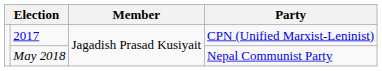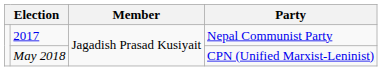(291, 35) CPN (Unified Marxist-Leninist) -> (270, 35) Nepal Communist Party
(270, 55) Nepal Communist Party -> (291, 55) CPN (Unified Marxist-Leninist)
